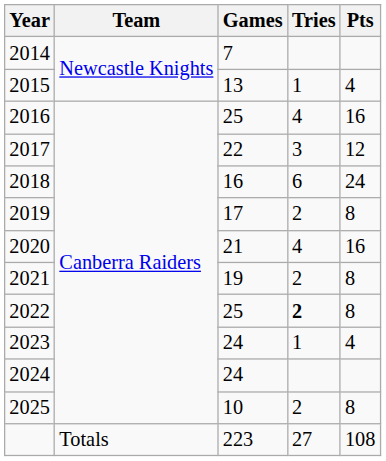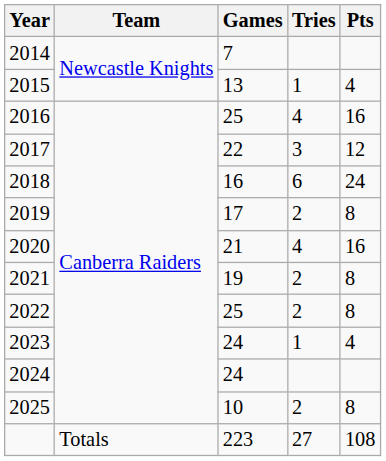(297, 310) bold -> (297, 310) normal
